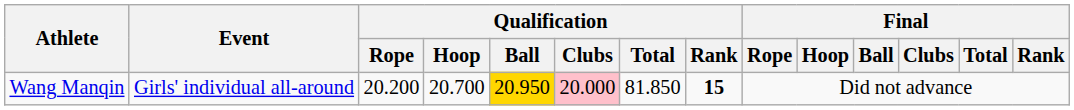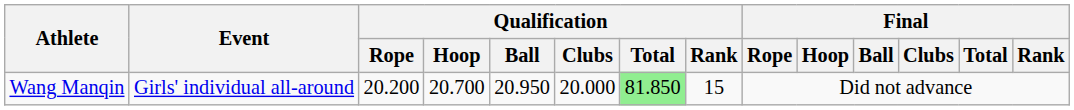(522, 88) gold background -> (522, 88) no background
(587, 88) pink background -> (587, 88) no background
(653, 88) no background -> (653, 88) lightgreen background
(714, 88) bold -> (714, 88) normal
